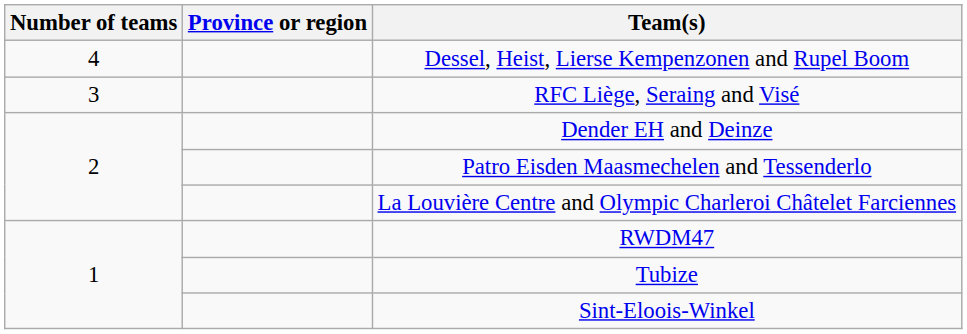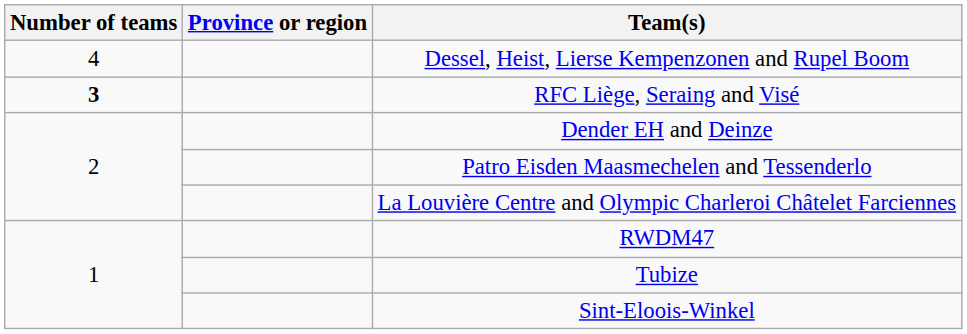(94, 94) normal -> (94, 94) bold
